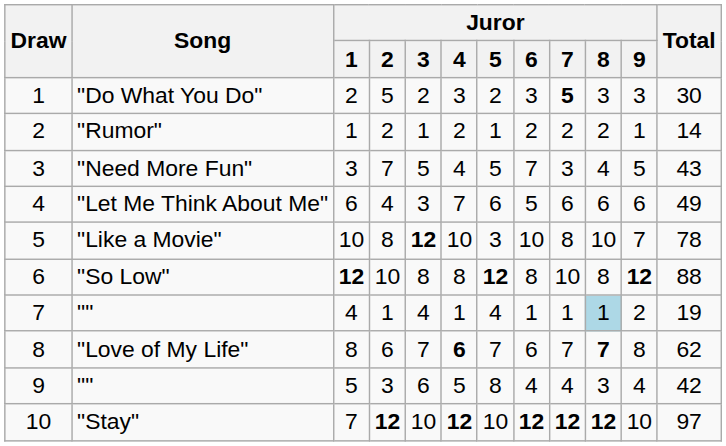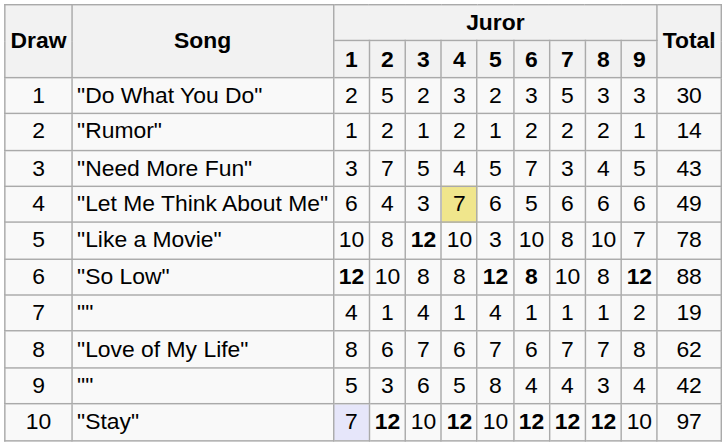(567, 95) bold -> (567, 95) normal
(459, 204) no background -> (459, 204) khaki background
(531, 276) normal -> (531, 276) bold
(603, 312) lightblue background -> (603, 312) no background
(459, 349) bold -> (459, 349) normal
(603, 349) bold -> (603, 349) normal
(351, 421) no background -> (351, 421) lavender background
